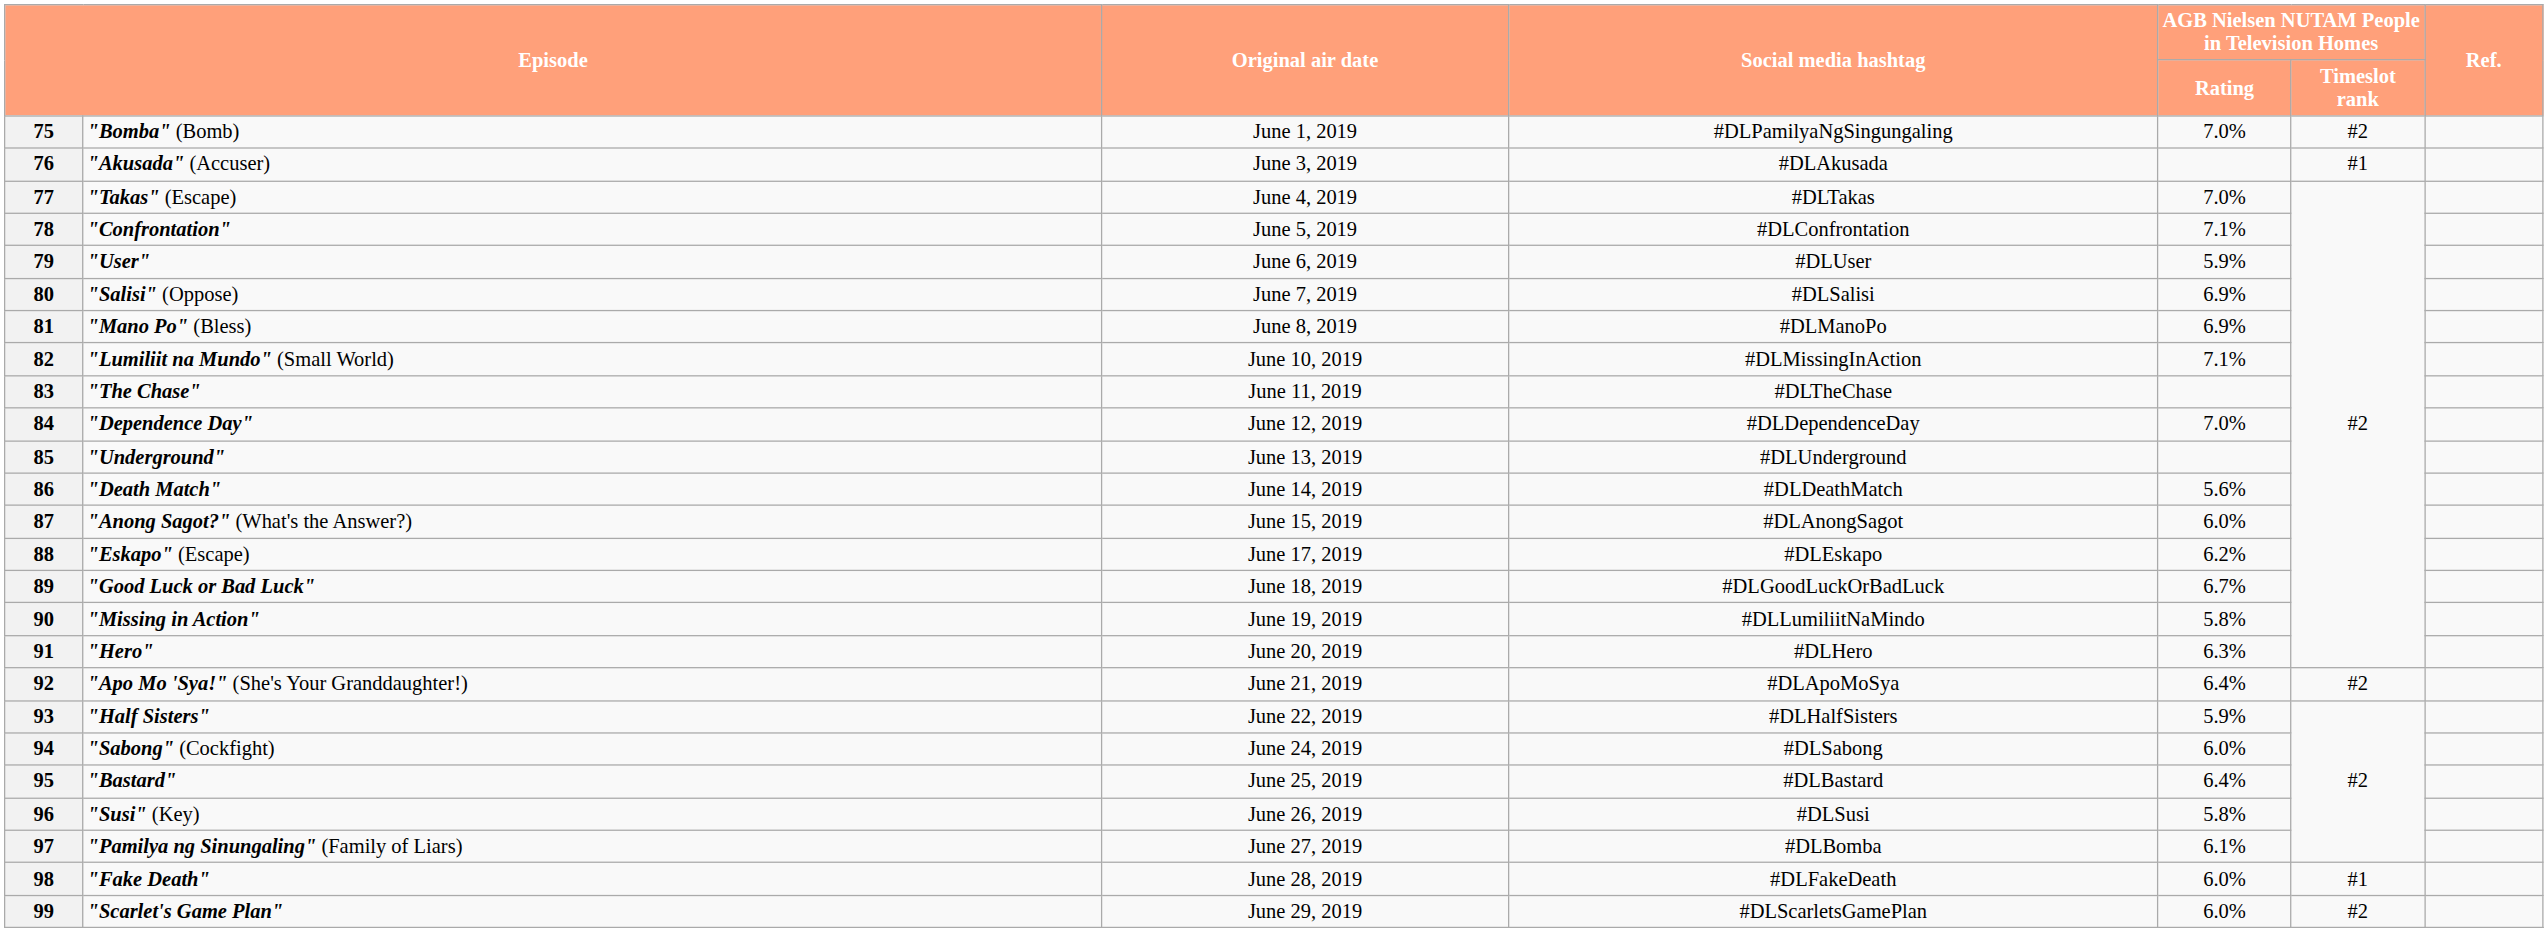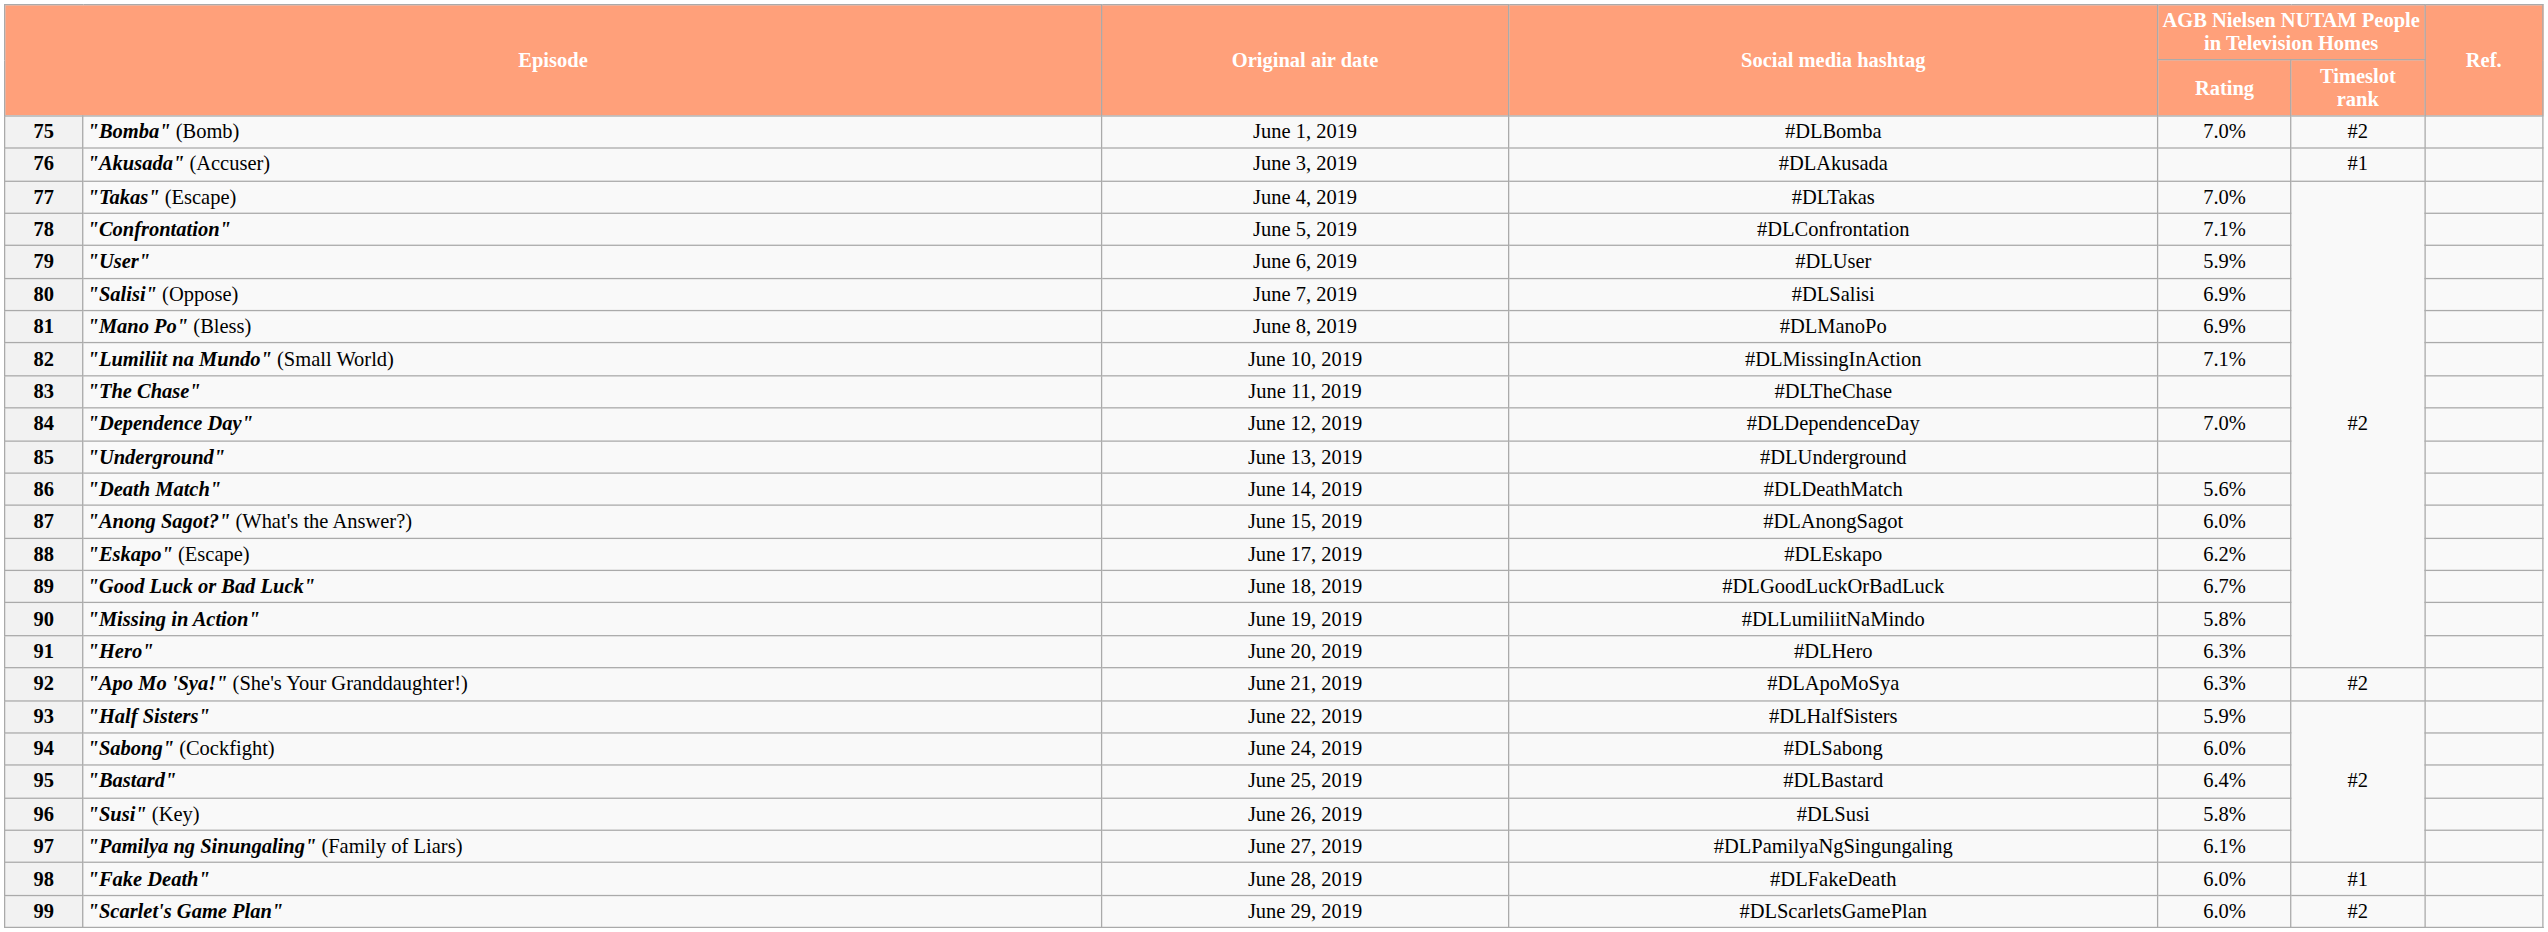(1833, 131) #DLPamilyaNgSingungaling -> (1833, 131) #DLBomba
(2224, 683) 6.4% -> (2224, 683) 6.3%
(1833, 846) #DLBomba -> (1833, 846) #DLPamilyaNgSingungaling
